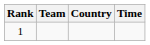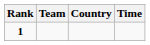(20, 31) normal -> (20, 31) bold
